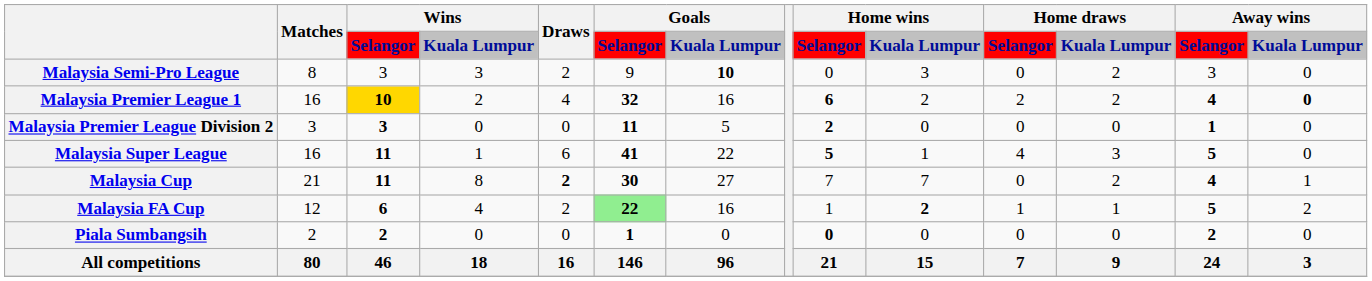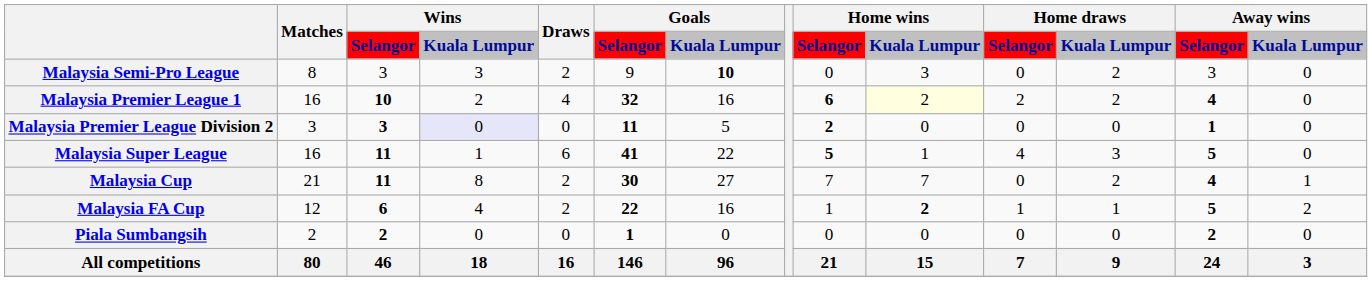(383, 99) gold background -> (383, 99) no background
(925, 99) no background -> (925, 99) lightyellow background
(1307, 99) bold -> (1307, 99) normal
(479, 126) no background -> (479, 126) lavender background
(566, 180) bold -> (566, 180) normal
(630, 208) lightgreen background -> (630, 208) no background
(829, 235) bold -> (829, 235) normal
